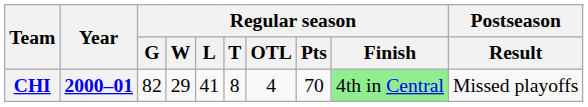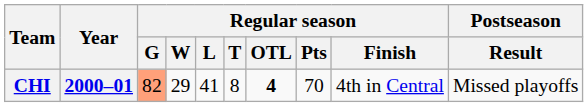(152, 85) no background -> (152, 85) lightsalmon background
(271, 85) normal -> (271, 85) bold
(390, 85) lightgreen background -> (390, 85) no background
